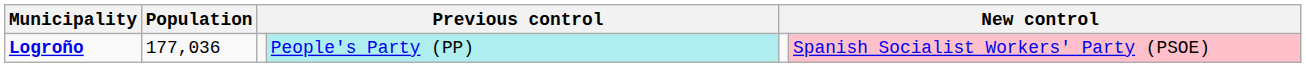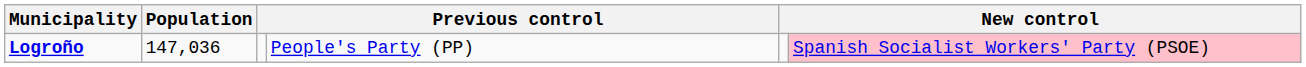(183, 48) 177,036 -> (183, 48) 147,036
(372, 48) paleturquoise background -> (372, 48) no background
